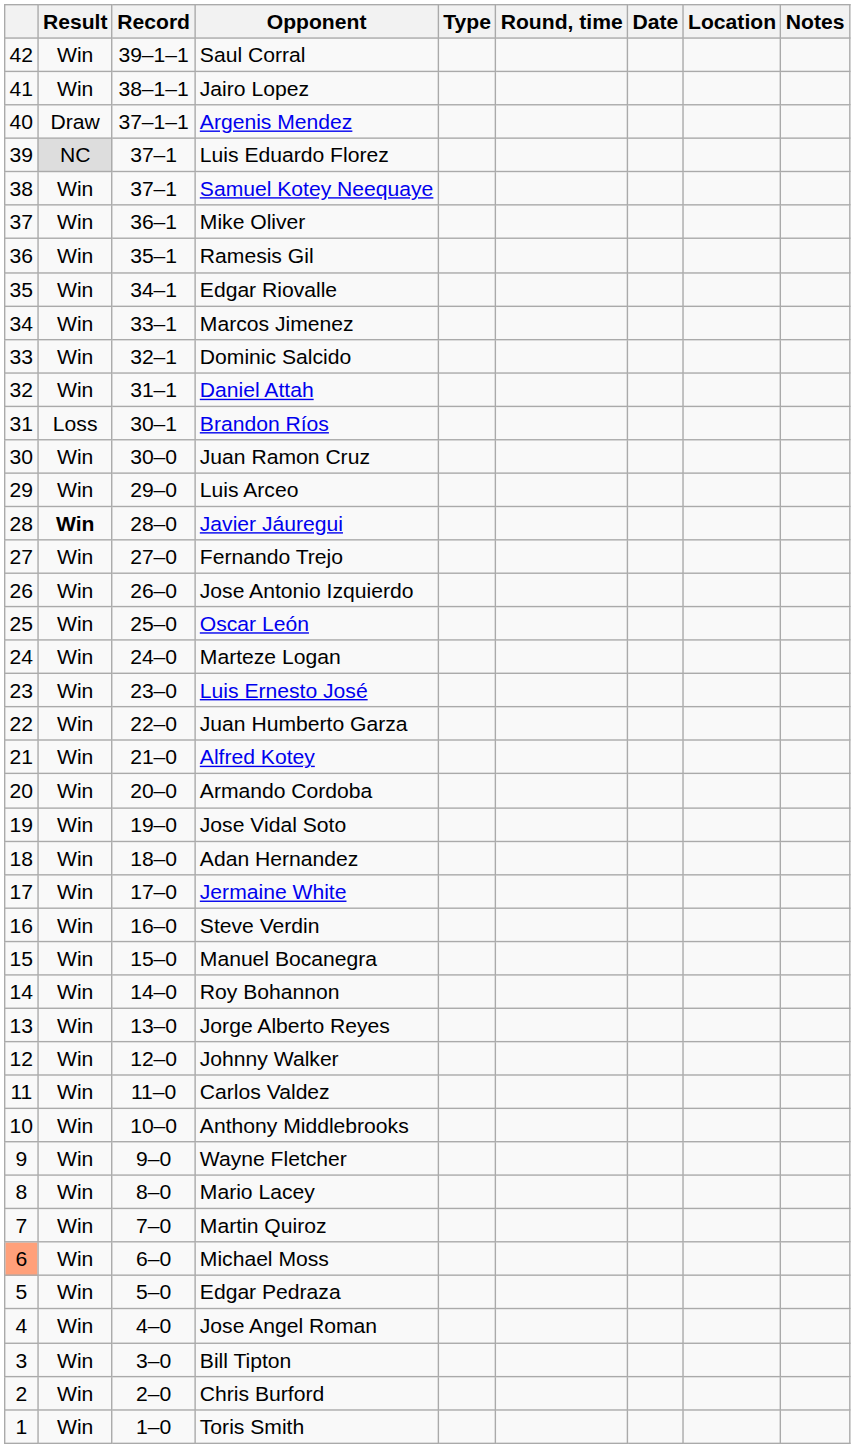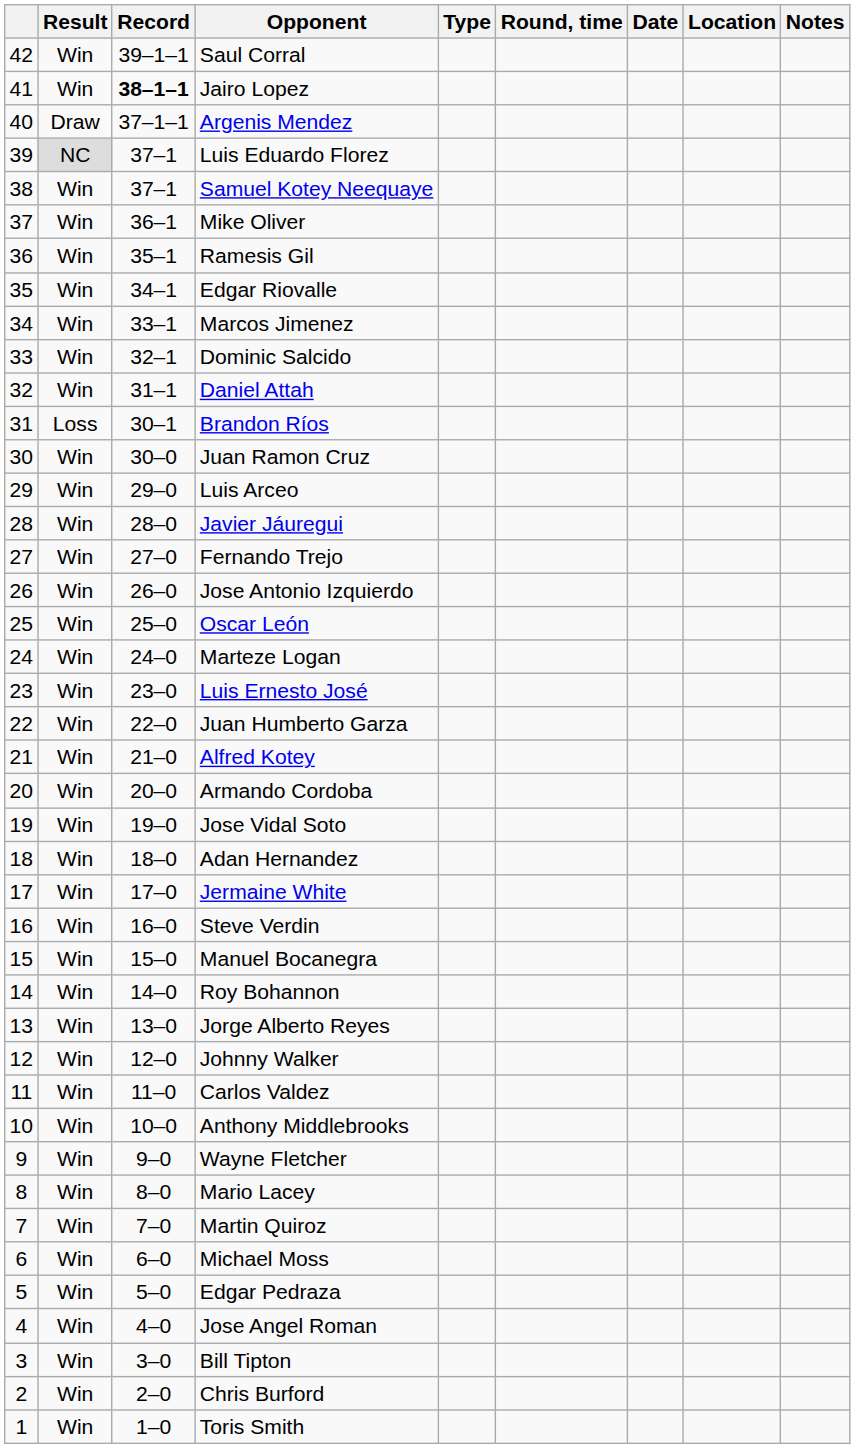(154, 88) normal -> (154, 88) bold
(75, 523) bold -> (75, 523) normal
(21, 1259) lightsalmon background -> (21, 1259) no background
